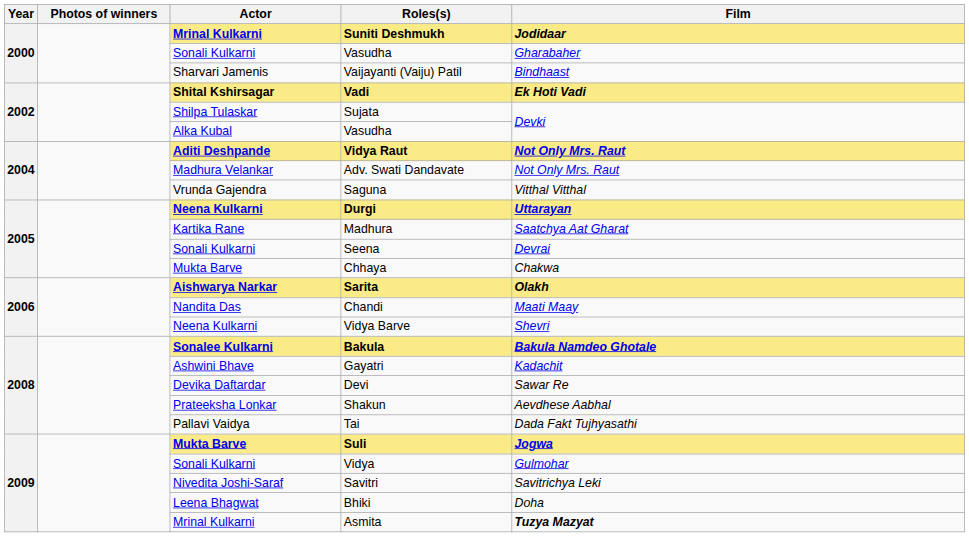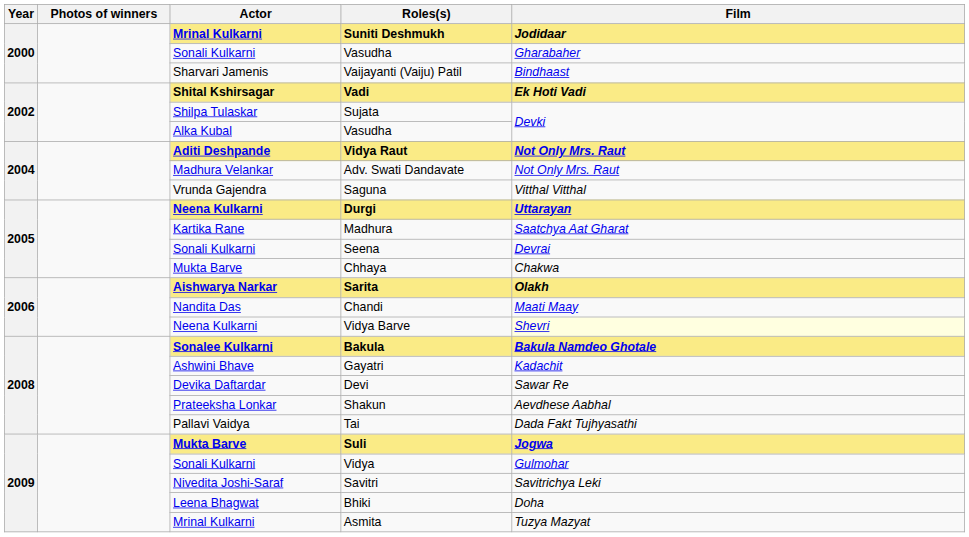(532, 326) no background -> (532, 326) lightyellow background
(554, 522) bold -> (552, 522) normal
